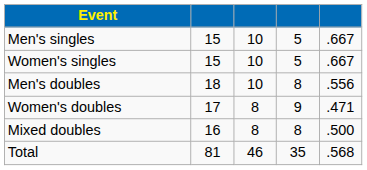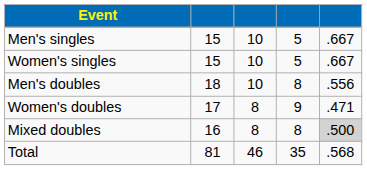(340, 130) no background -> (340, 130) lightgrey background
